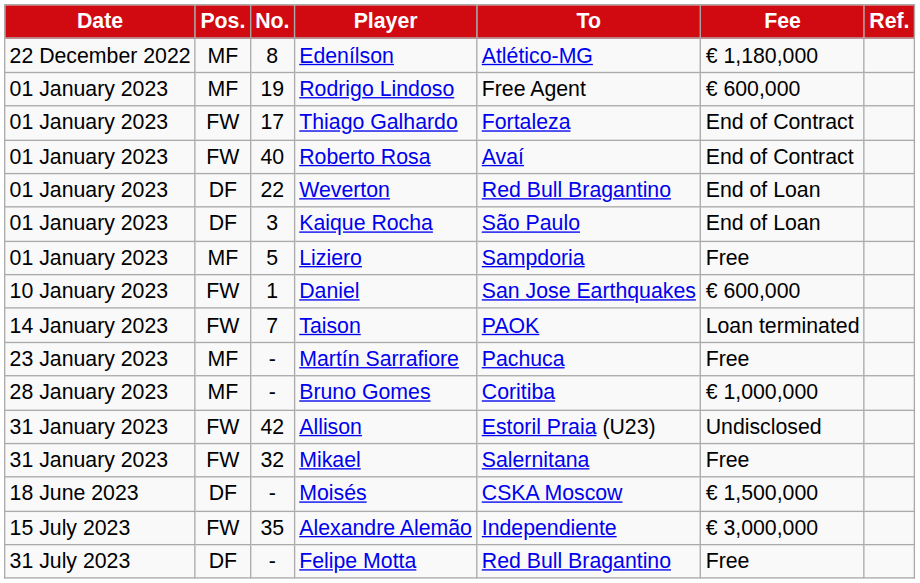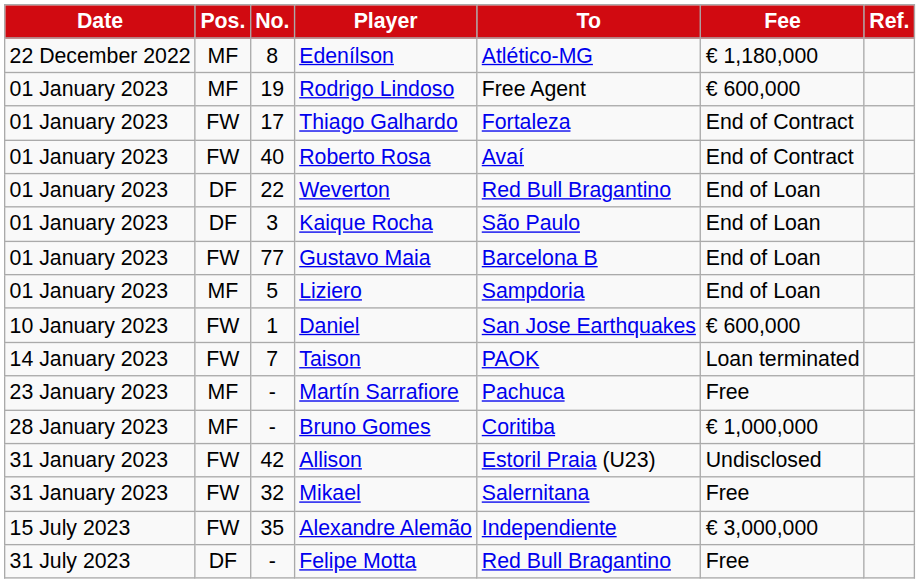+ row: (365, 257)
(728, 257) Free -> (763, 291) End of Loan
- row: (333, 493)
